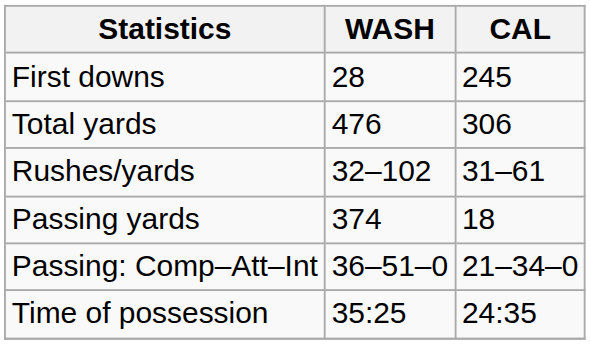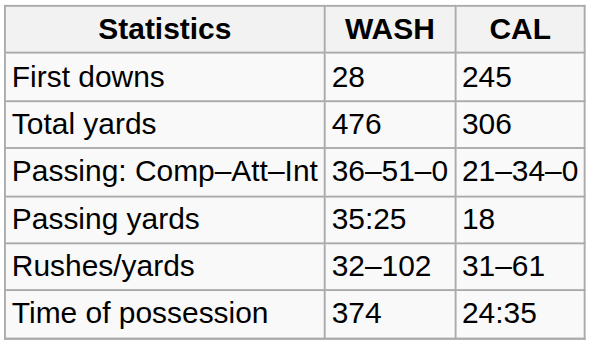rows swapped: (103, 171) <-> (165, 266)
(357, 218) 374 -> (369, 218) 35:25
(369, 313) 35:25 -> (357, 313) 374
